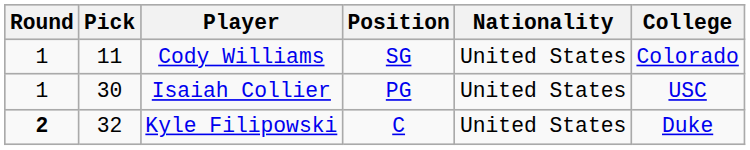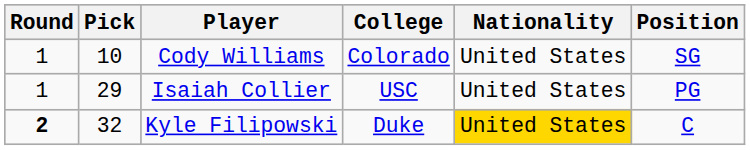columns swapped: (399, 22) <-> (688, 22)
(110, 57) 11 -> (110, 57) 10
(110, 92) 30 -> (110, 92) 29
(543, 126) no background -> (543, 126) gold background
